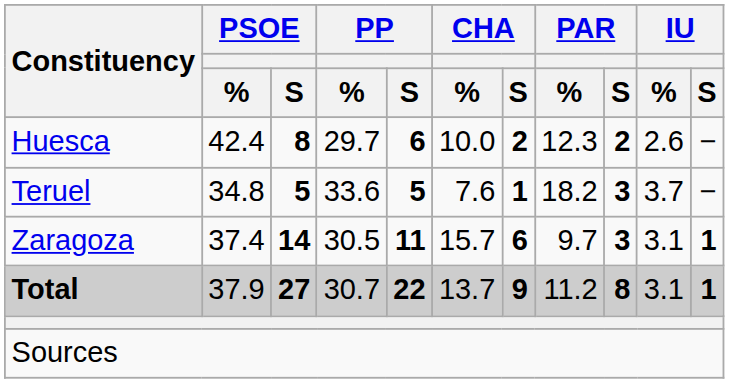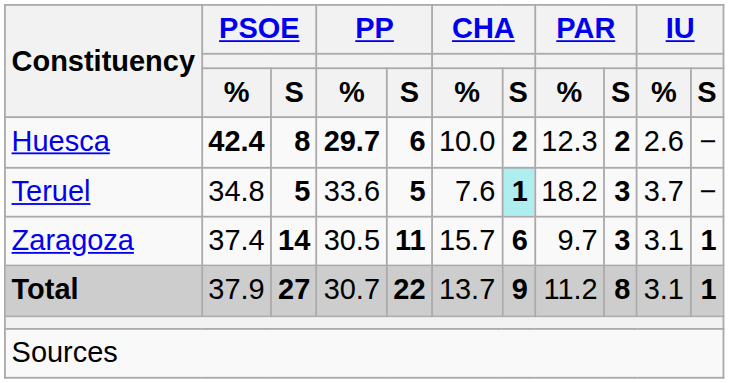(237, 141) normal -> (237, 141) bold
(352, 141) normal -> (352, 141) bold
(520, 191) no background -> (520, 191) paleturquoise background
